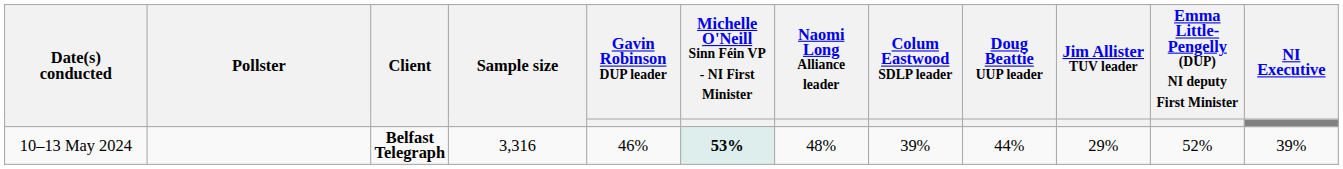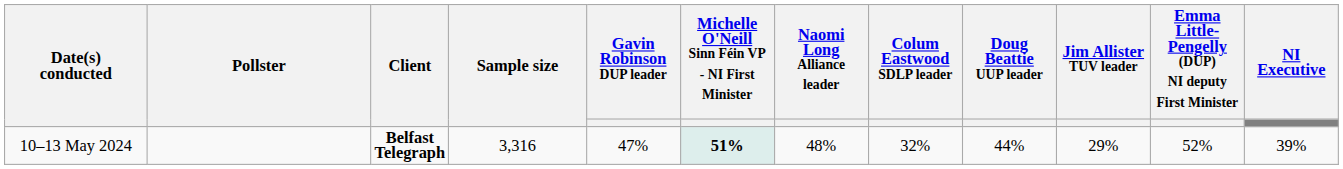(633, 145) 46% -> (633, 145) 47%
(727, 145) 53% -> (727, 145) 51%
(915, 145) 39% -> (915, 145) 32%
